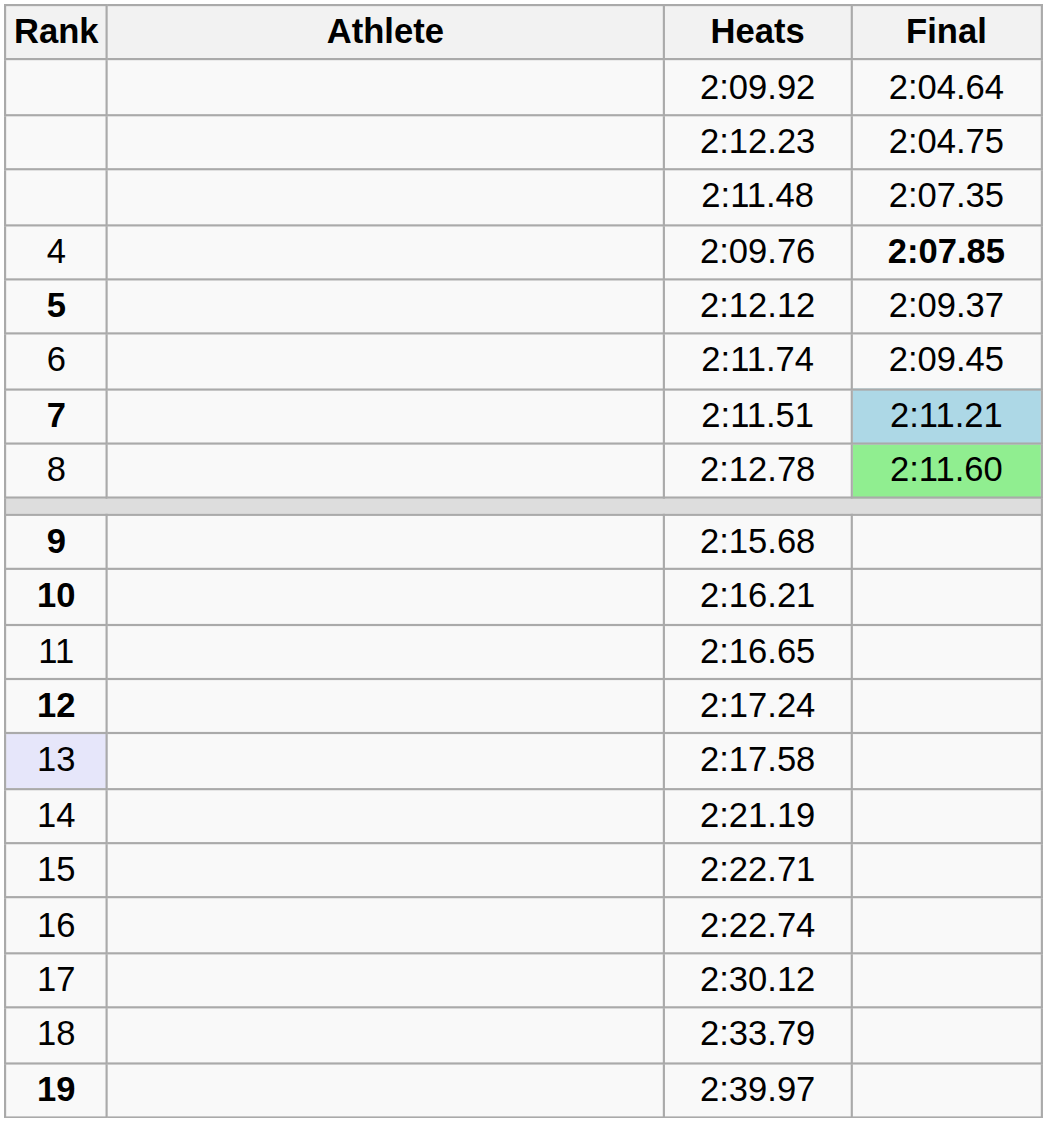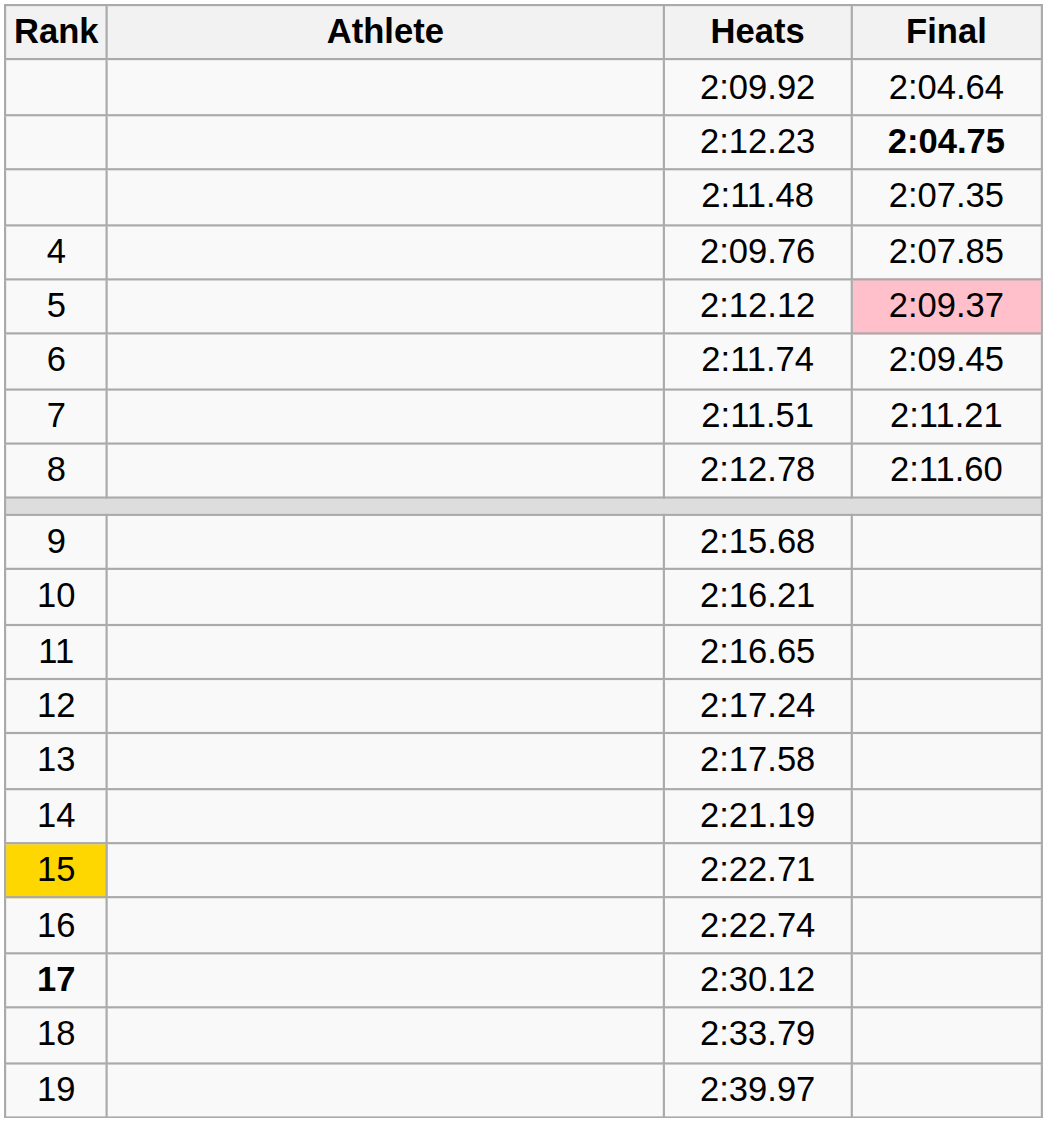(946, 141) normal -> (946, 141) bold
(946, 251) bold -> (946, 251) normal
(56, 305) bold -> (56, 305) normal
(946, 305) no background -> (946, 305) pink background
(56, 415) bold -> (56, 415) normal
(946, 415) lightblue background -> (946, 415) no background
(946, 470) lightgreen background -> (946, 470) no background
(56, 541) bold -> (56, 541) normal
(56, 595) bold -> (56, 595) normal
(56, 705) bold -> (56, 705) normal
(56, 760) lavender background -> (56, 760) no background
(56, 869) no background -> (56, 869) gold background
(56, 979) normal -> (56, 979) bold
(56, 1089) bold -> (56, 1089) normal
